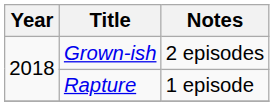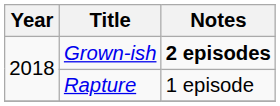(215, 52) normal -> (218, 52) bold
